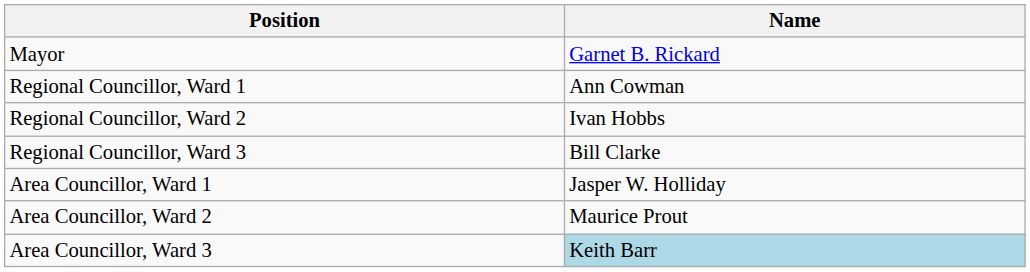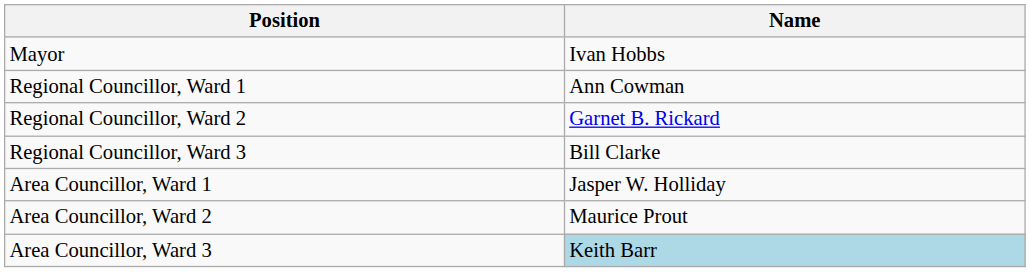(645, 53) Garnet B. Rickard -> (617, 53) Ivan Hobbs
(617, 119) Ivan Hobbs -> (645, 119) Garnet B. Rickard
